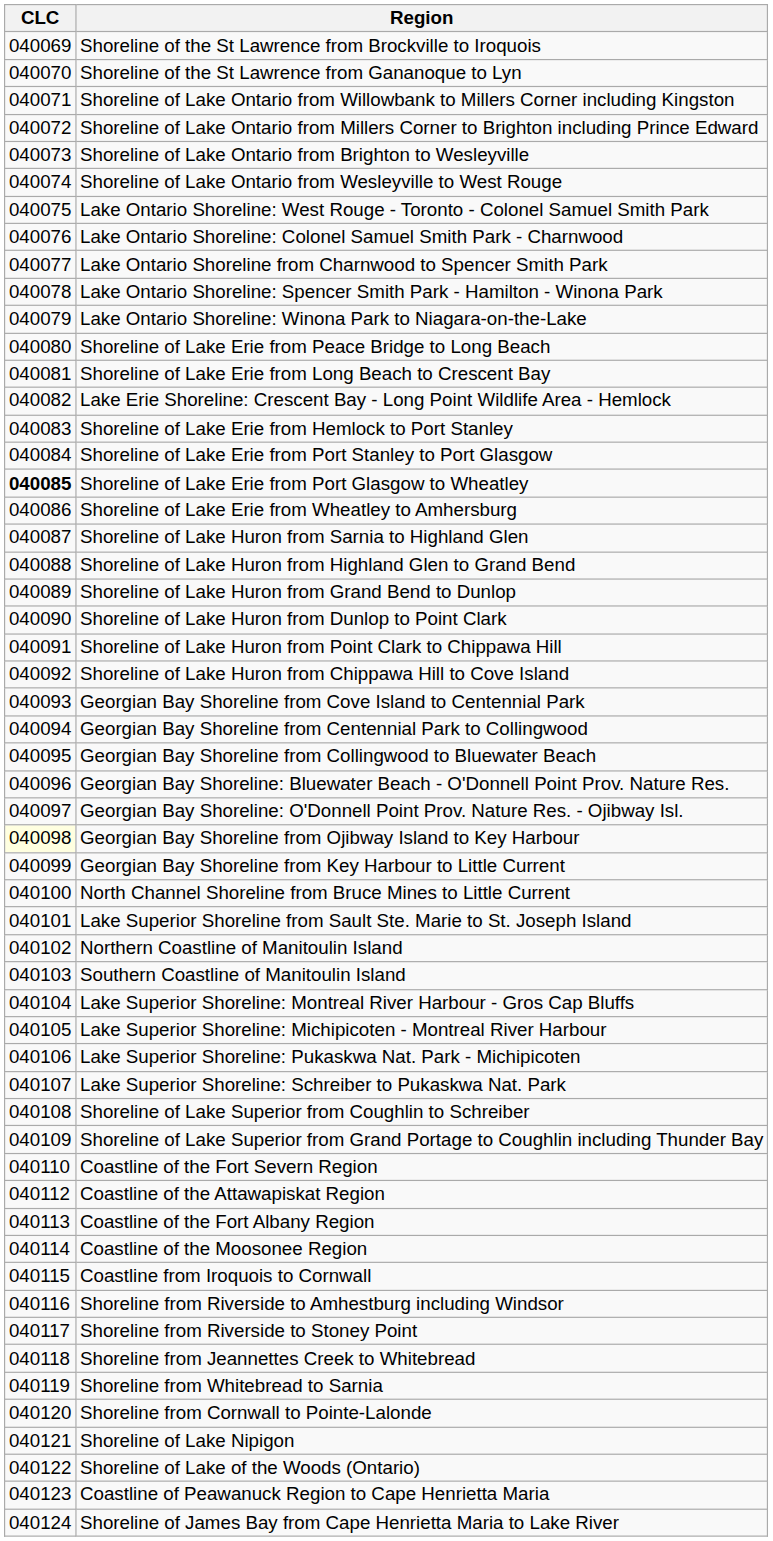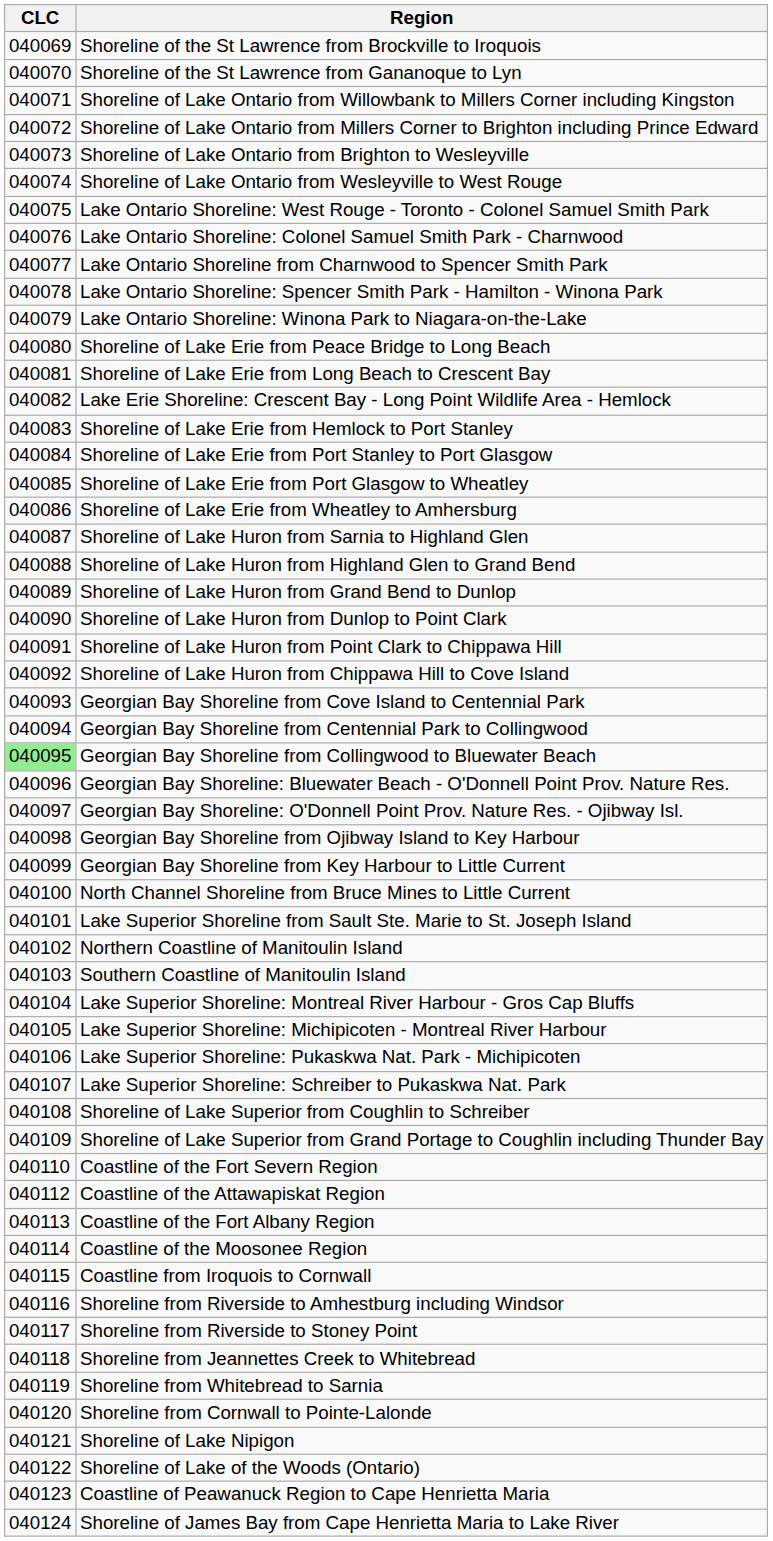(40, 483) bold -> (40, 483) normal
(40, 756) no background -> (40, 756) lightgreen background
(40, 838) lightyellow background -> (40, 838) no background
